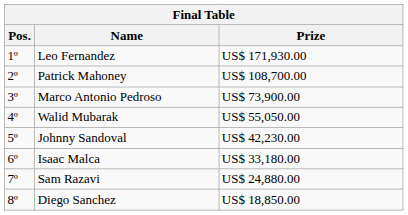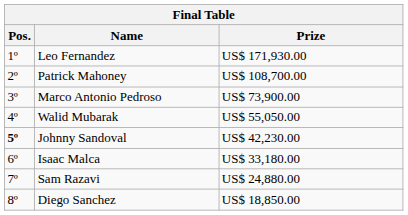(13, 138) normal -> (13, 138) bold
